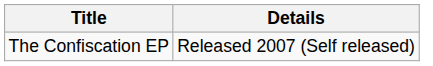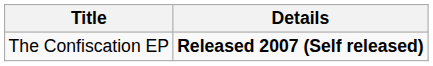(296, 46) normal -> (300, 46) bold
